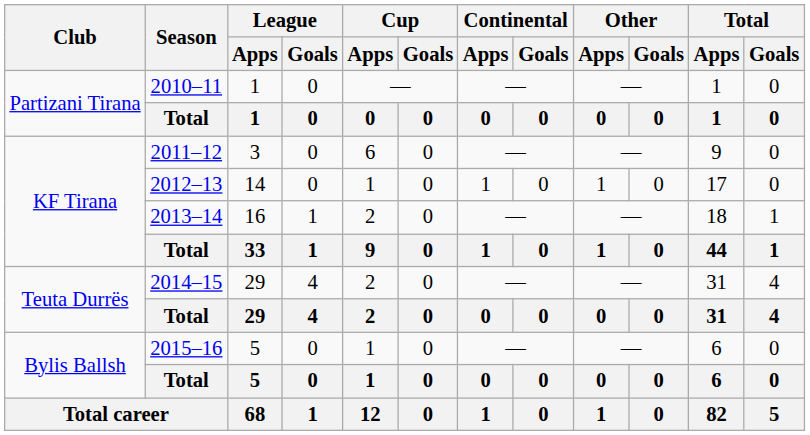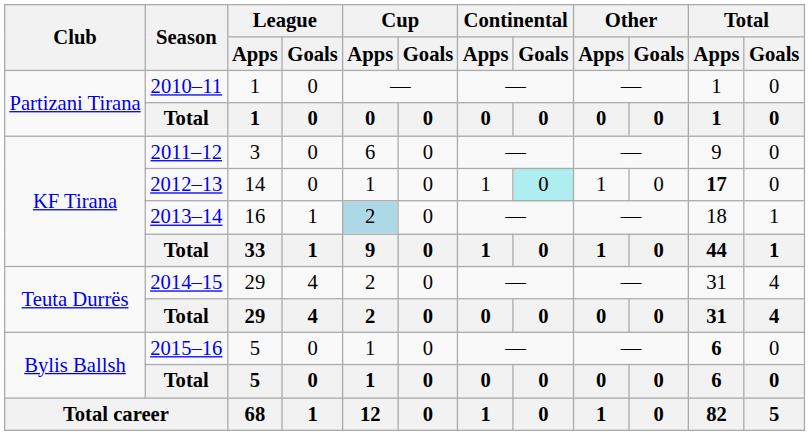(543, 184) no background -> (543, 184) paleturquoise background
(716, 184) normal -> (716, 184) bold
(370, 217) no background -> (370, 217) lightblue background
(716, 348) normal -> (716, 348) bold
